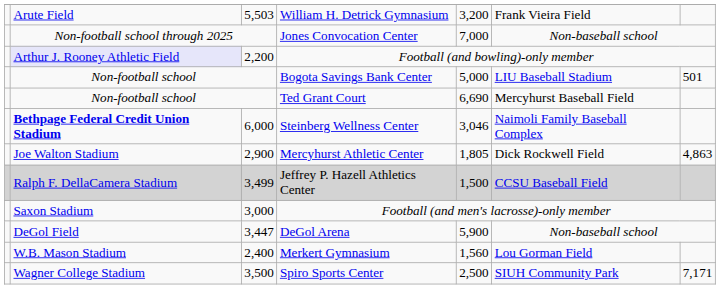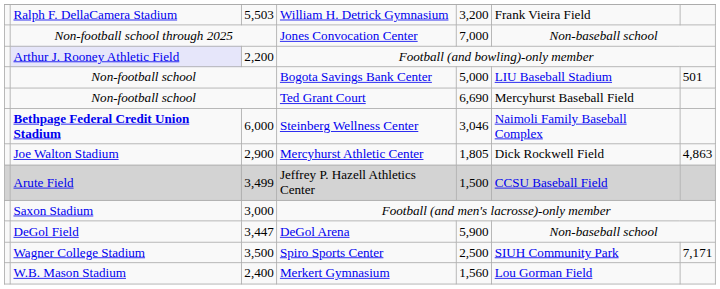(44, 14) Arute Field -> (95, 14) Ralph F. DellaCamera Stadium
(95, 182) Ralph F. DellaCamera Stadium -> (44, 182) Arute Field
rows swapped: (335, 252) <-> (332, 273)
